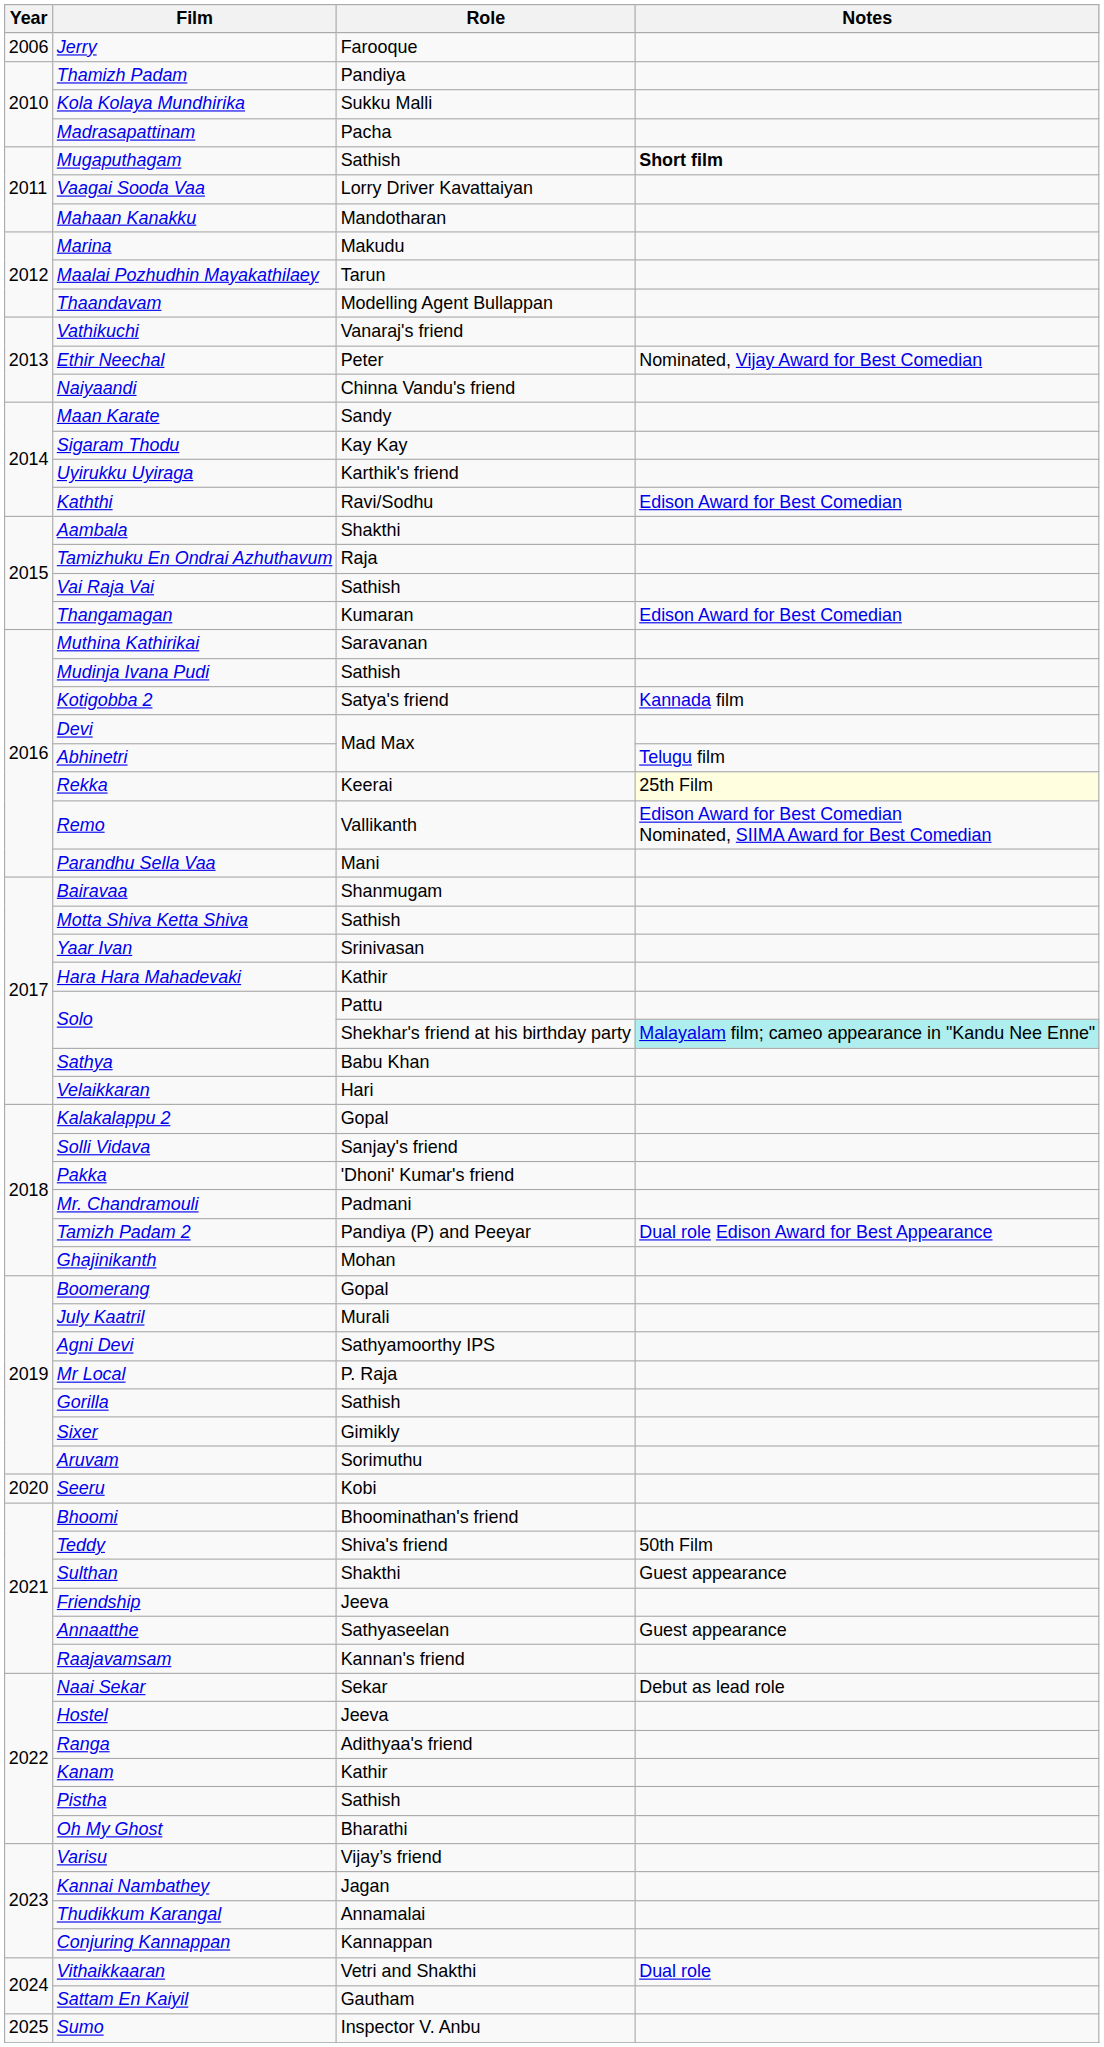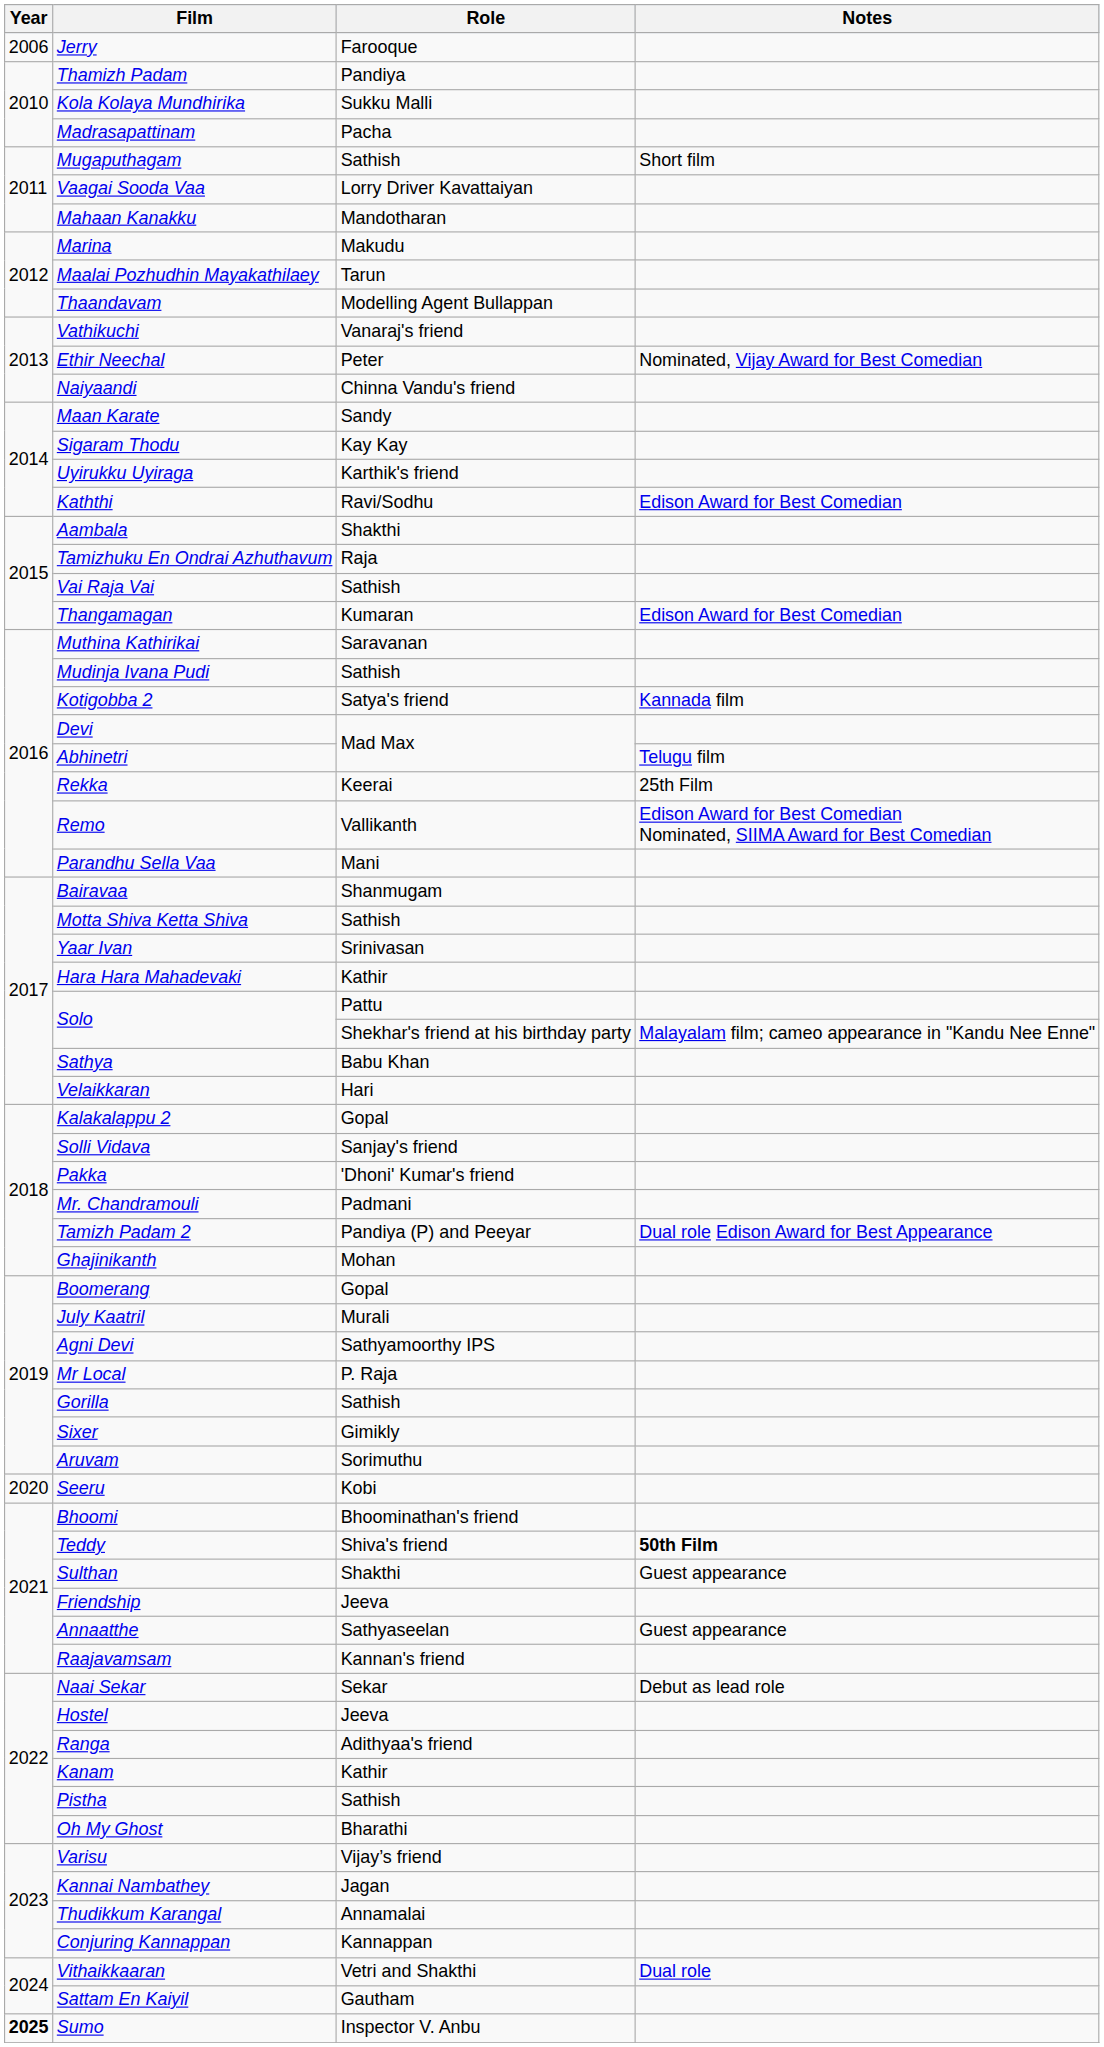(681, 160) bold -> (677, 160) normal
(676, 786) lightyellow background -> (676, 786) no background
(867, 1033) paleturquoise background -> (867, 1033) no background
(676, 1545) normal -> (679, 1545) bold
(29, 2028) normal -> (29, 2028) bold
